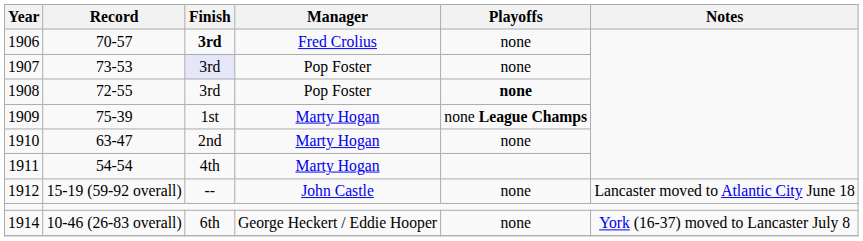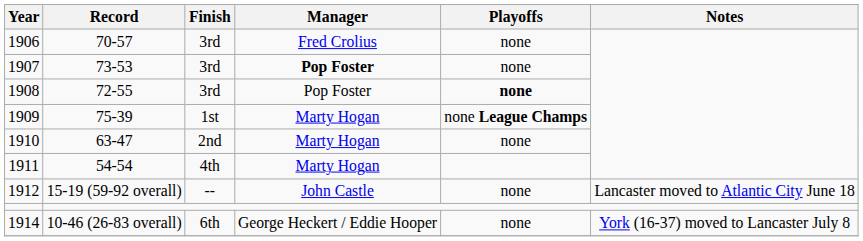(210, 41) bold -> (210, 41) normal
(210, 66) lavender background -> (210, 66) no background
(338, 66) normal -> (338, 66) bold
